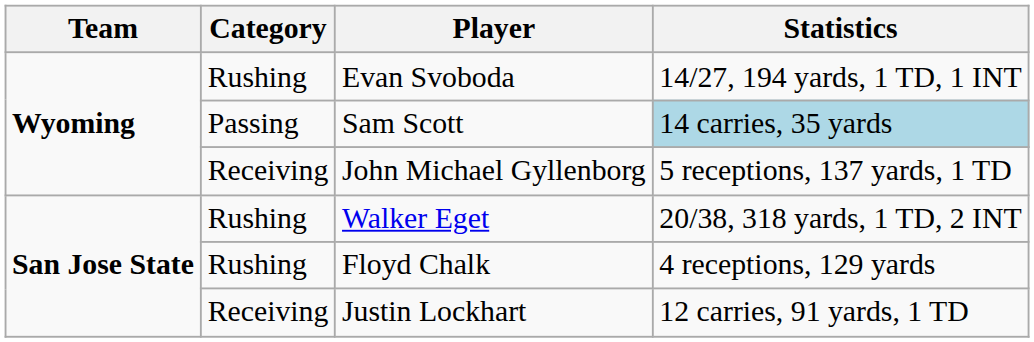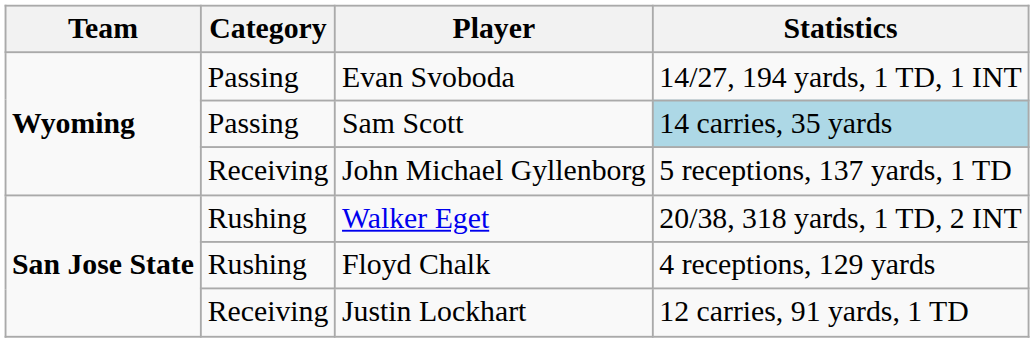(257, 76) Rushing -> (253, 76) Passing
